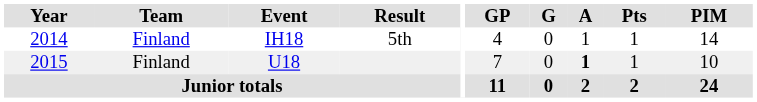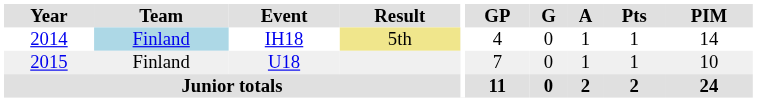(161, 39) no background -> (161, 39) lightblue background
(400, 39) no background -> (400, 39) khaki background
(586, 62) bold -> (586, 62) normal
